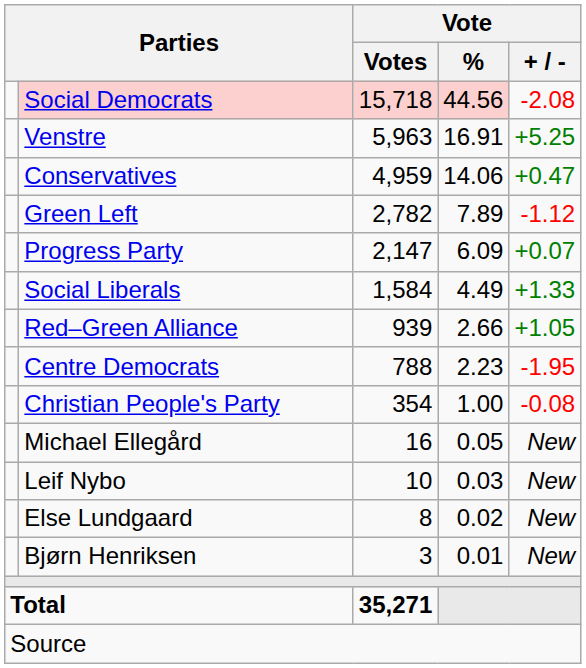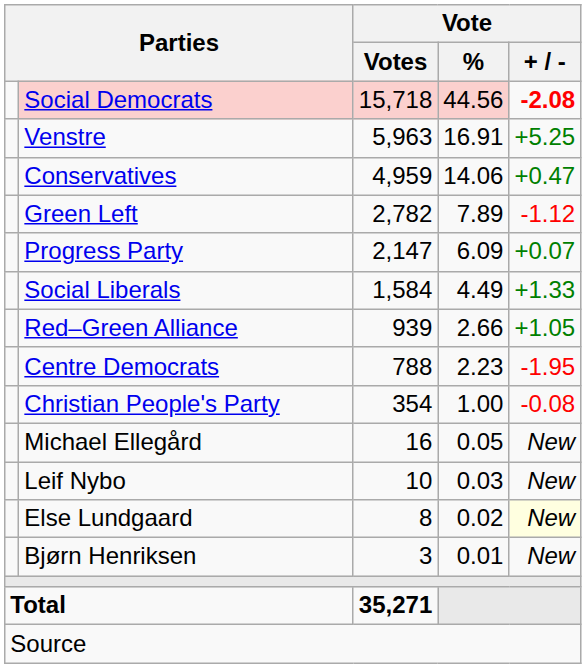(548, 99) normal -> (548, 99) bold
(551, 518) no background -> (551, 518) lightyellow background
